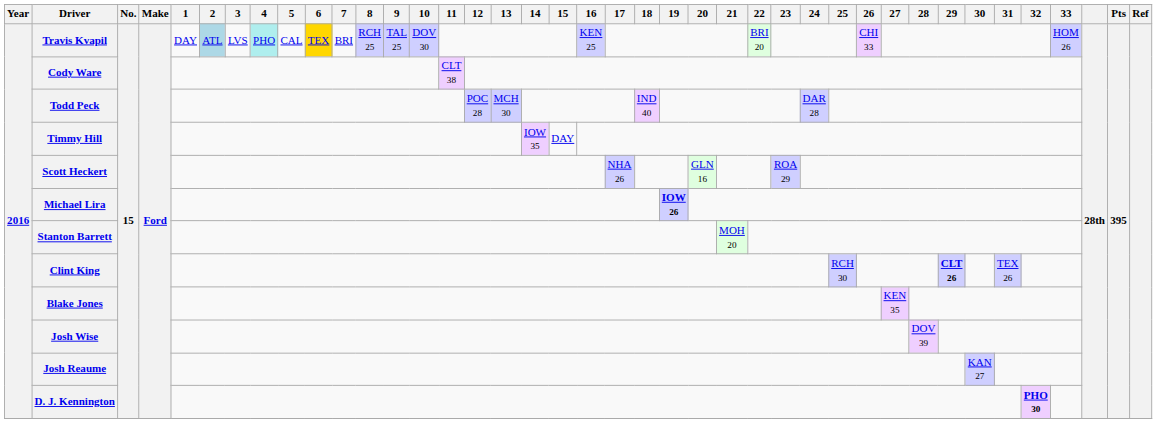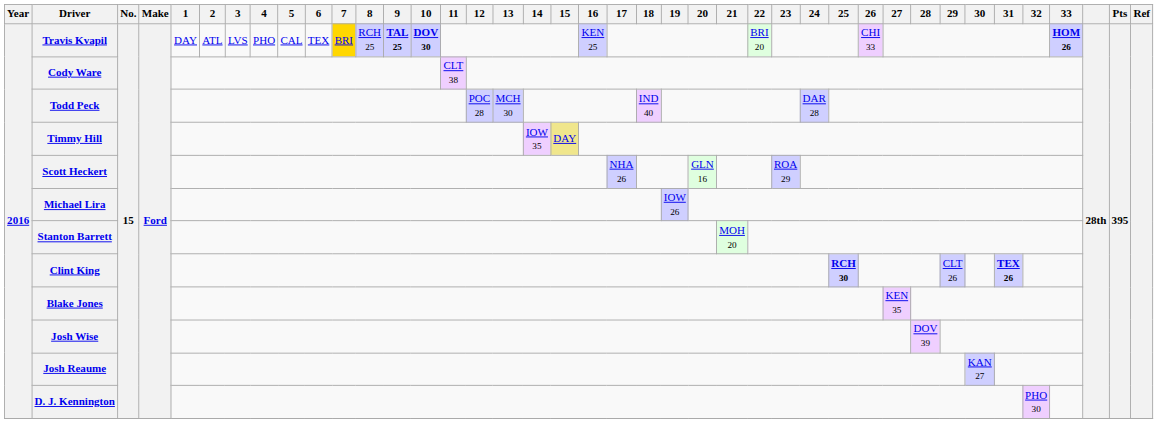(212, 40) lightblue background -> (212, 40) no background
(264, 40) paleturquoise background -> (264, 40) no background
(319, 40) gold background -> (319, 40) no background
(344, 40) no background -> (344, 40) gold background
(397, 39) normal -> (397, 40) bold
(424, 39) normal -> (426, 40) bold
(1066, 39) normal -> (1066, 40) bold
(563, 138) no background -> (565, 138) khaki background
(674, 204) bold -> (675, 204) normal
(843, 270) normal -> (844, 270) bold
(952, 270) bold -> (953, 270) normal
(1008, 270) normal -> (1008, 270) bold
(1036, 402) bold -> (1036, 401) normal
